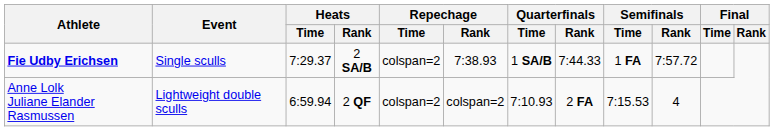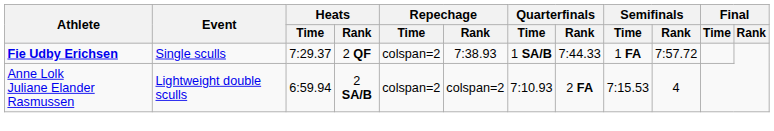(357, 61) 2 SA/B -> (357, 54) 2 QF
(357, 102) 2 QF -> (357, 88) 2 SA/B
